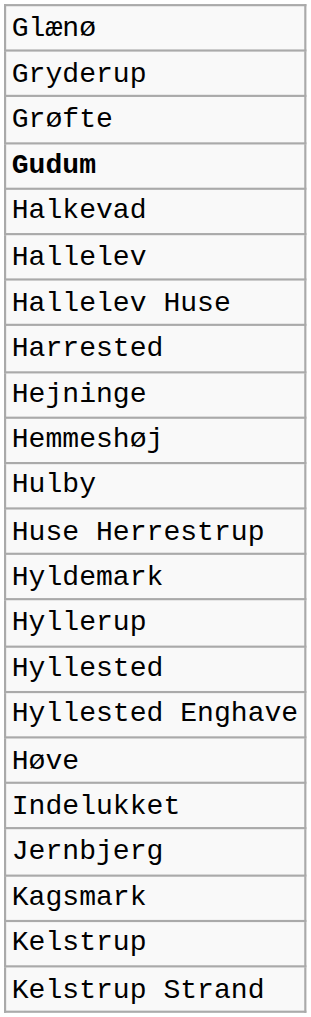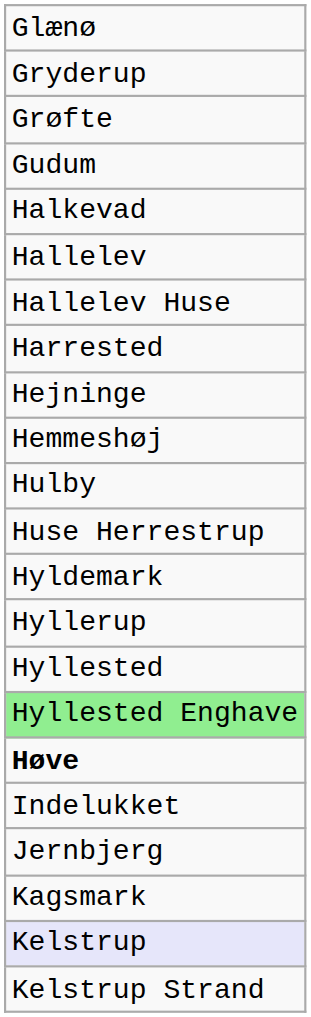(54, 165) bold -> (54, 165) normal
(155, 715) no background -> (155, 715) lightgreen background
(45, 760) normal -> (45, 760) bold
(79, 943) no background -> (79, 943) lavender background
